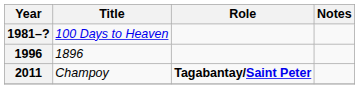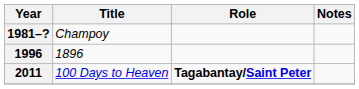(112, 34) 100 Days to Heaven -> (82, 34) Champoy
(82, 73) Champoy -> (112, 73) 100 Days to Heaven
